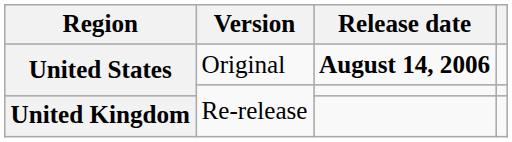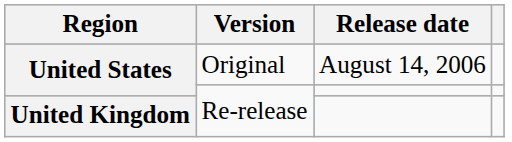(405, 64) bold -> (402, 64) normal
